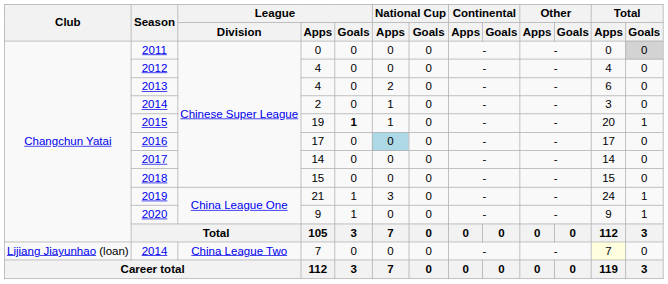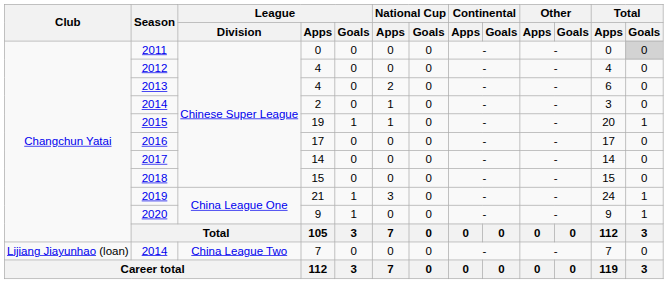(354, 123) bold -> (354, 123) normal
(390, 141) lightblue background -> (390, 141) no background
(609, 251) lightyellow background -> (609, 251) no background
